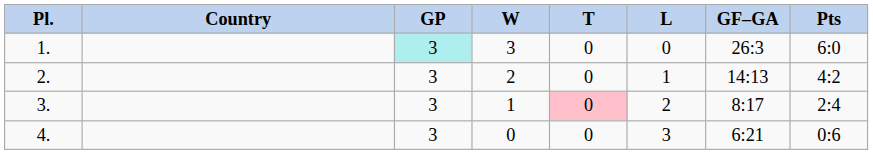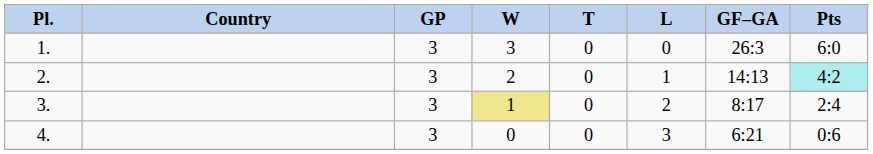(433, 47) paleturquoise background -> (433, 47) no background
(829, 76) no background -> (829, 76) paleturquoise background
(511, 105) no background -> (511, 105) khaki background
(589, 105) pink background -> (589, 105) no background
